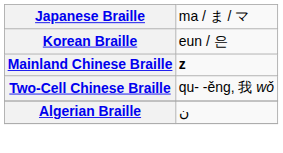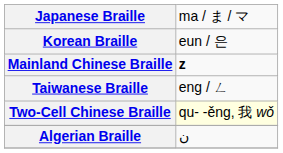+ row: (90, 88)
(226, 87) no background -> (226, 112) lightyellow background
